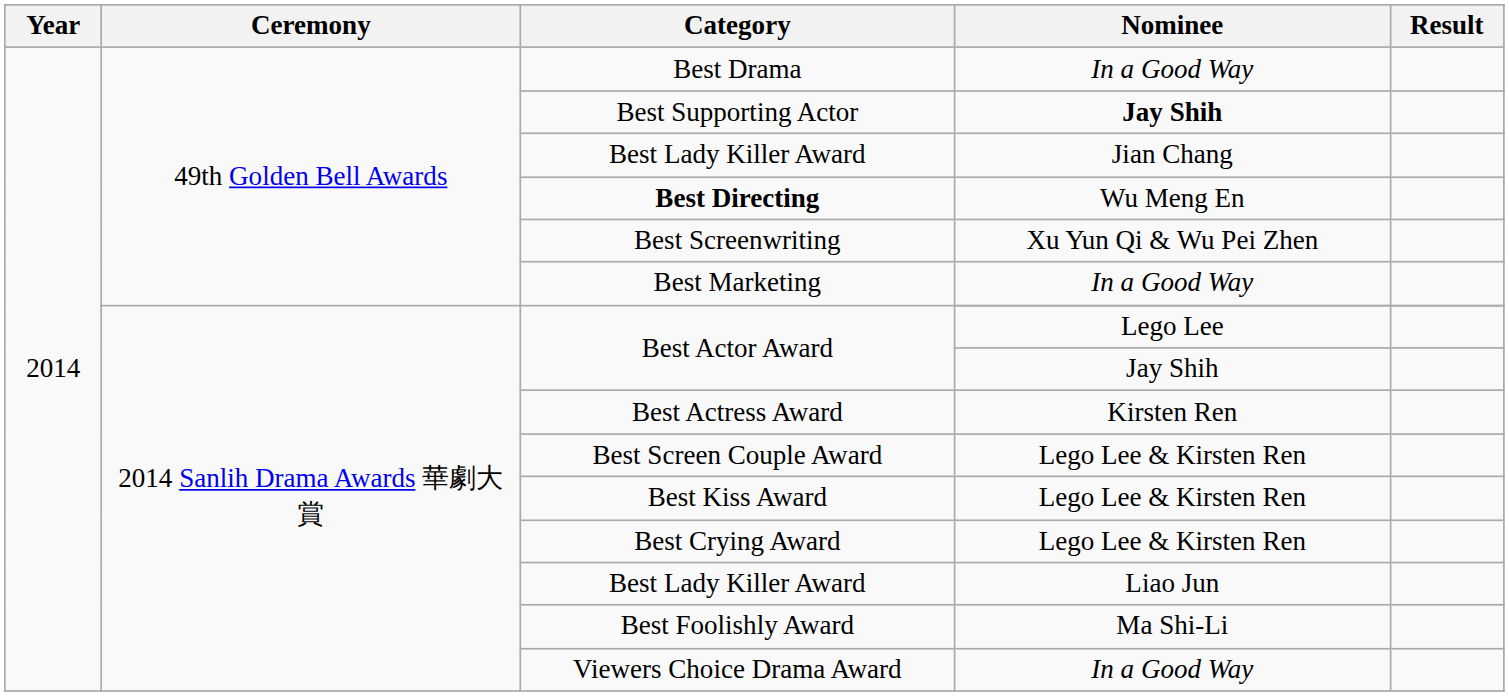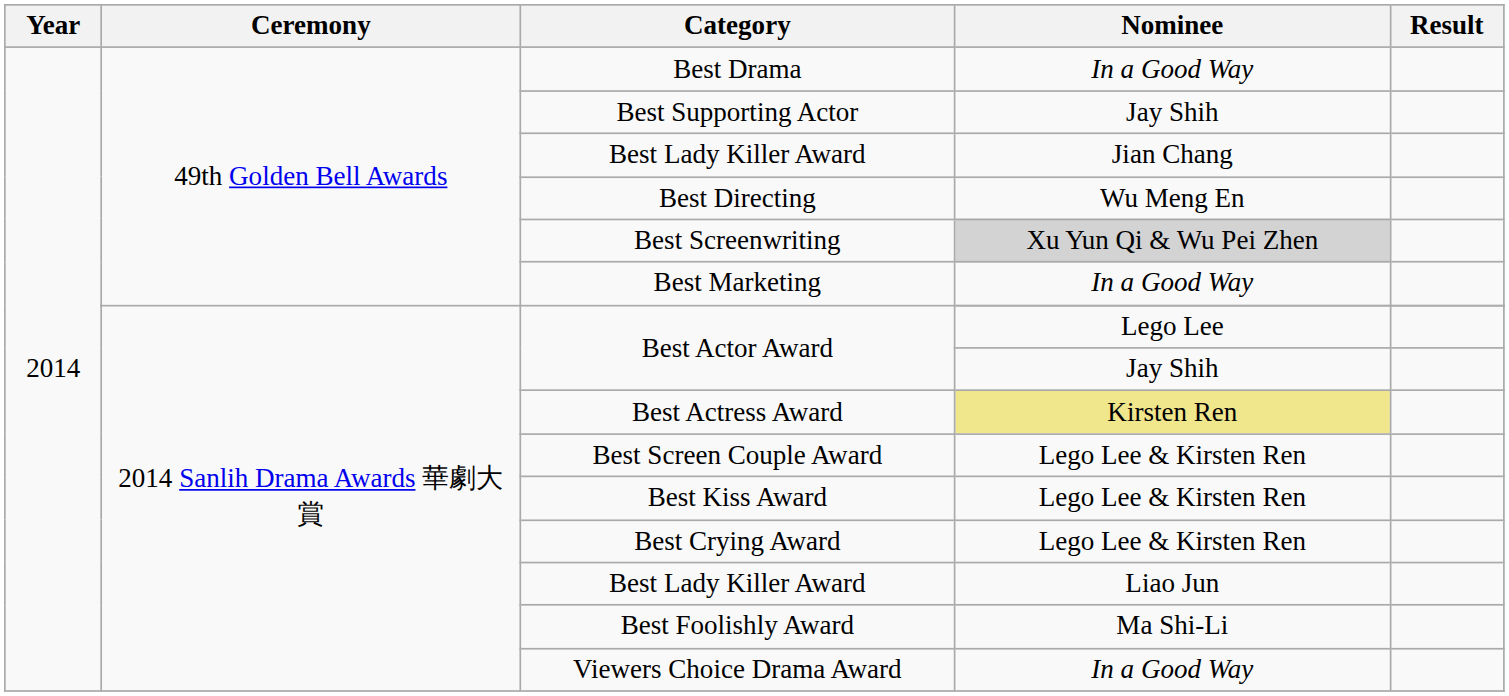(1172, 111) bold -> (1172, 111) normal
(737, 197) bold -> (737, 197) normal
(1172, 240) no background -> (1172, 240) lightgrey background
(1172, 411) no background -> (1172, 411) khaki background
